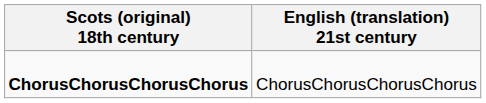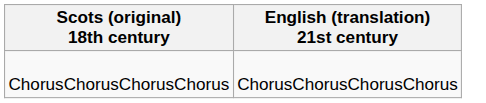(128, 83) bold -> (119, 83) normal
